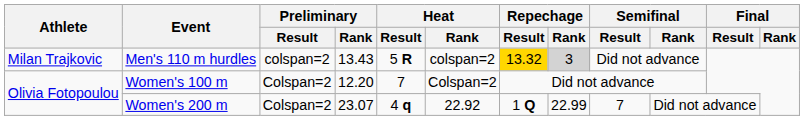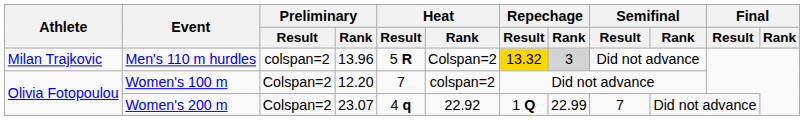(356, 60) 13.43 -> (356, 60) 13.96
(462, 60) colspan=2 -> (462, 60) Colspan=2
(462, 82) Colspan=2 -> (462, 82) colspan=2
